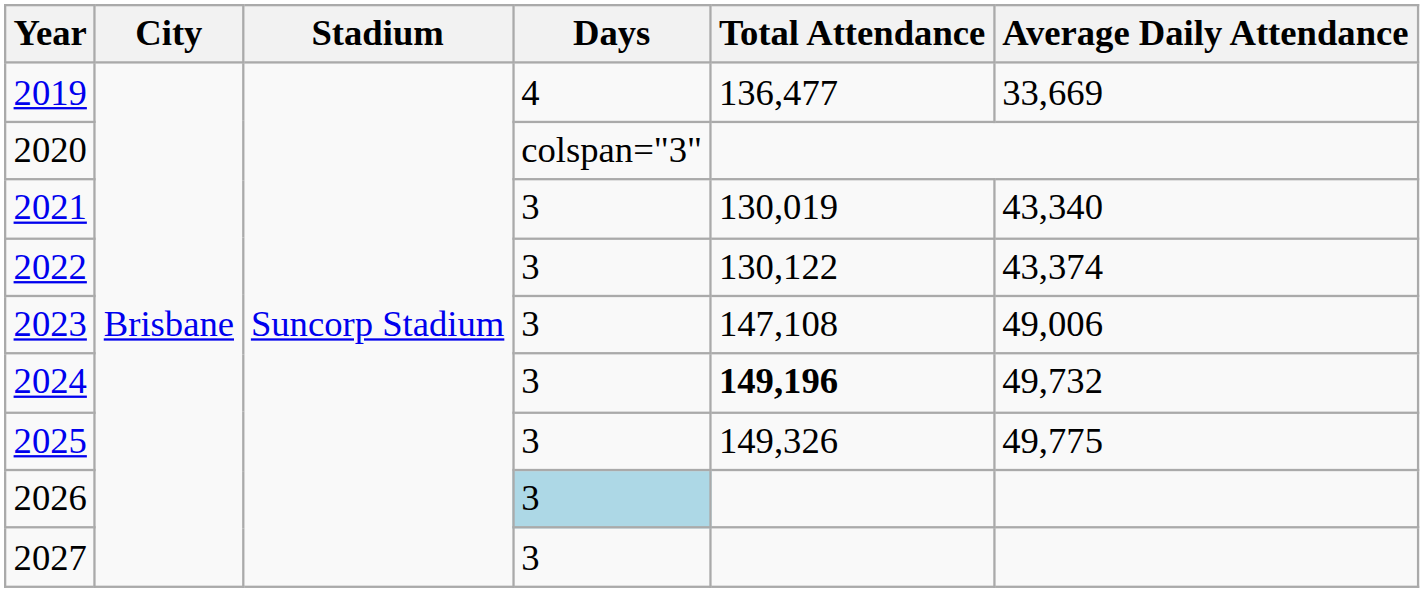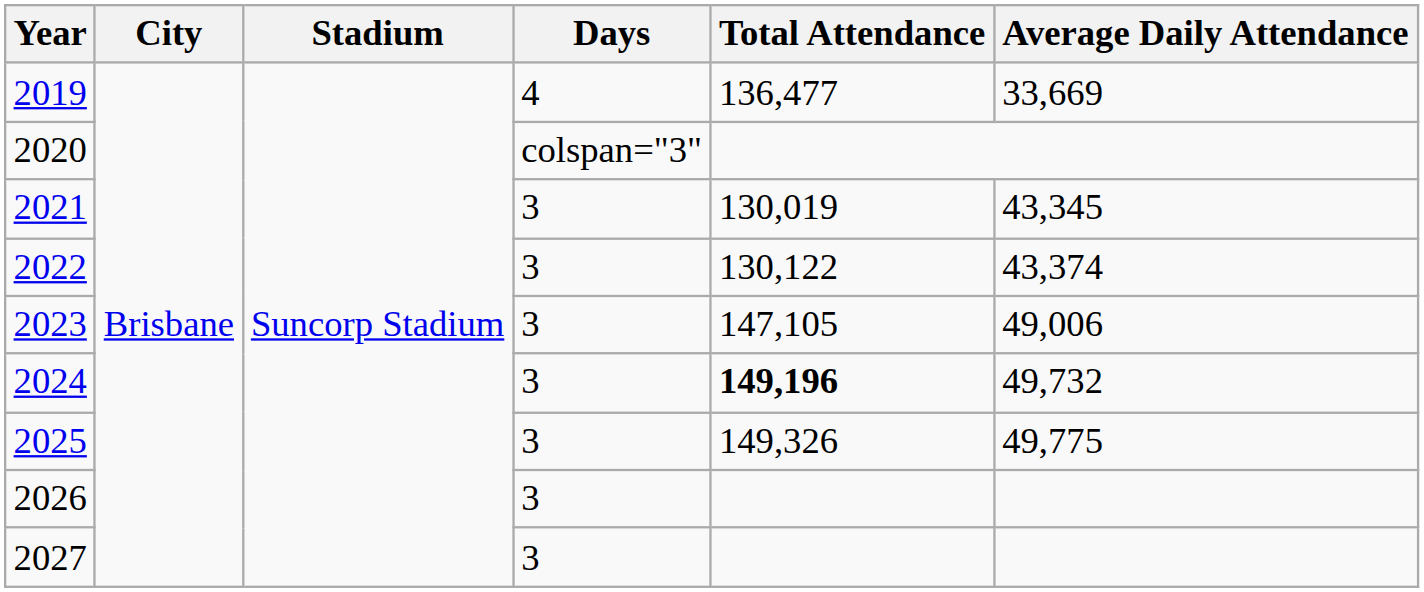(1053, 207) 43,340 -> (1053, 207) 43,345
(778, 324) 147,108 -> (778, 324) 147,105
(530, 498) lightblue background -> (530, 498) no background
